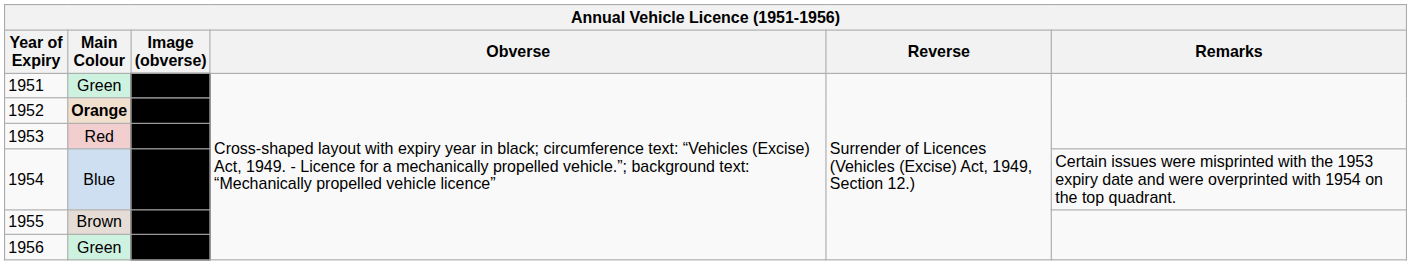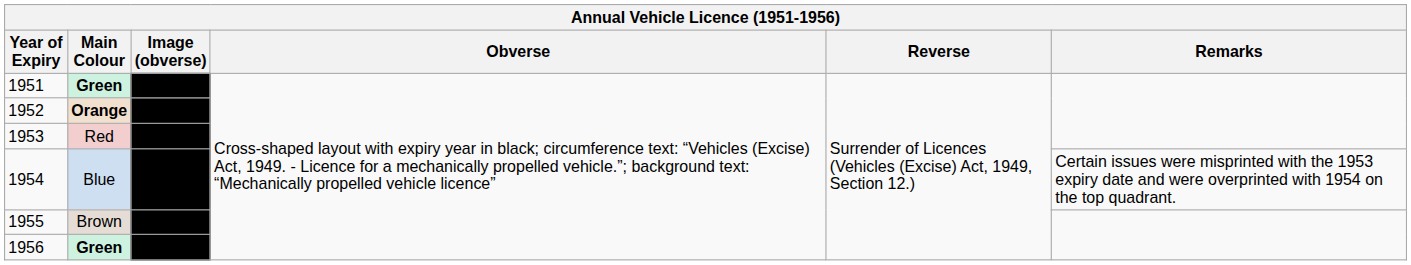(99, 86) normal -> (99, 86) bold
(99, 248) normal -> (99, 248) bold
